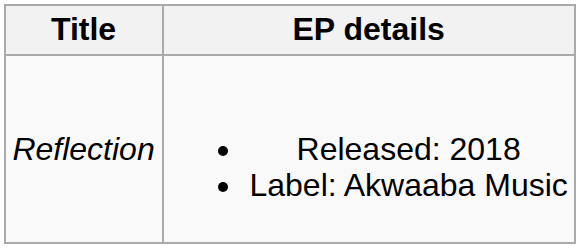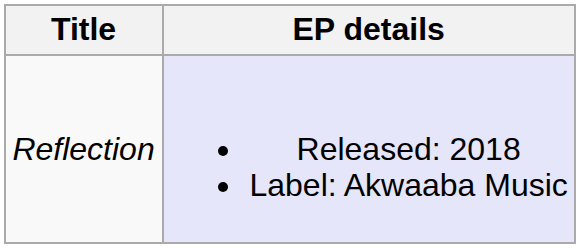(369, 167) no background -> (369, 167) lavender background
